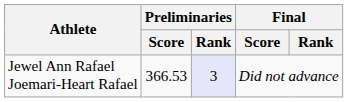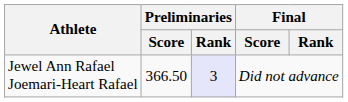(166, 76) 366.53 -> (166, 76) 366.50
